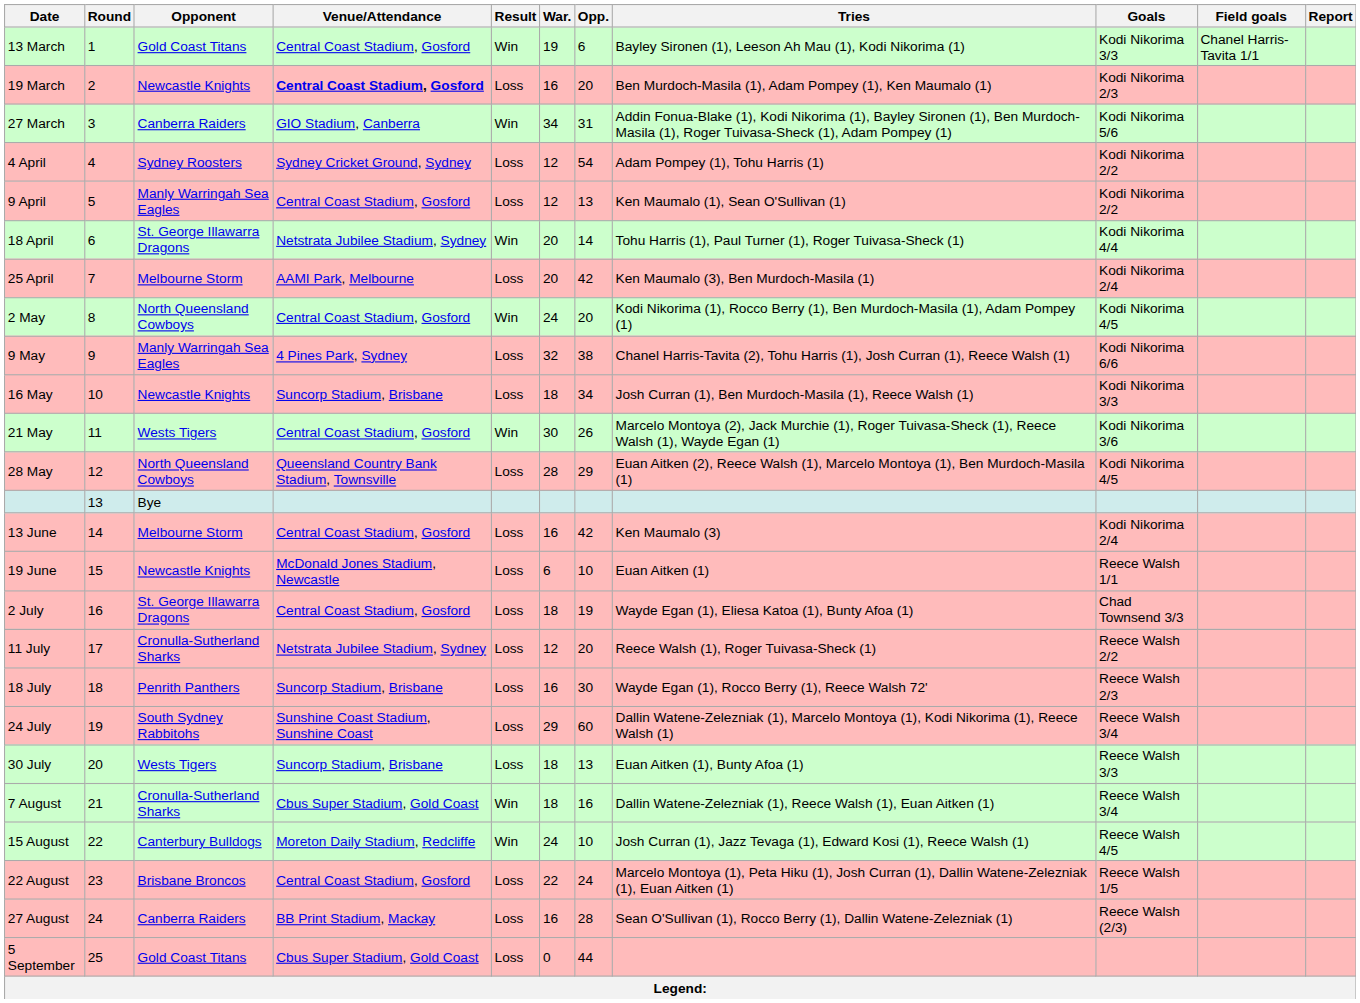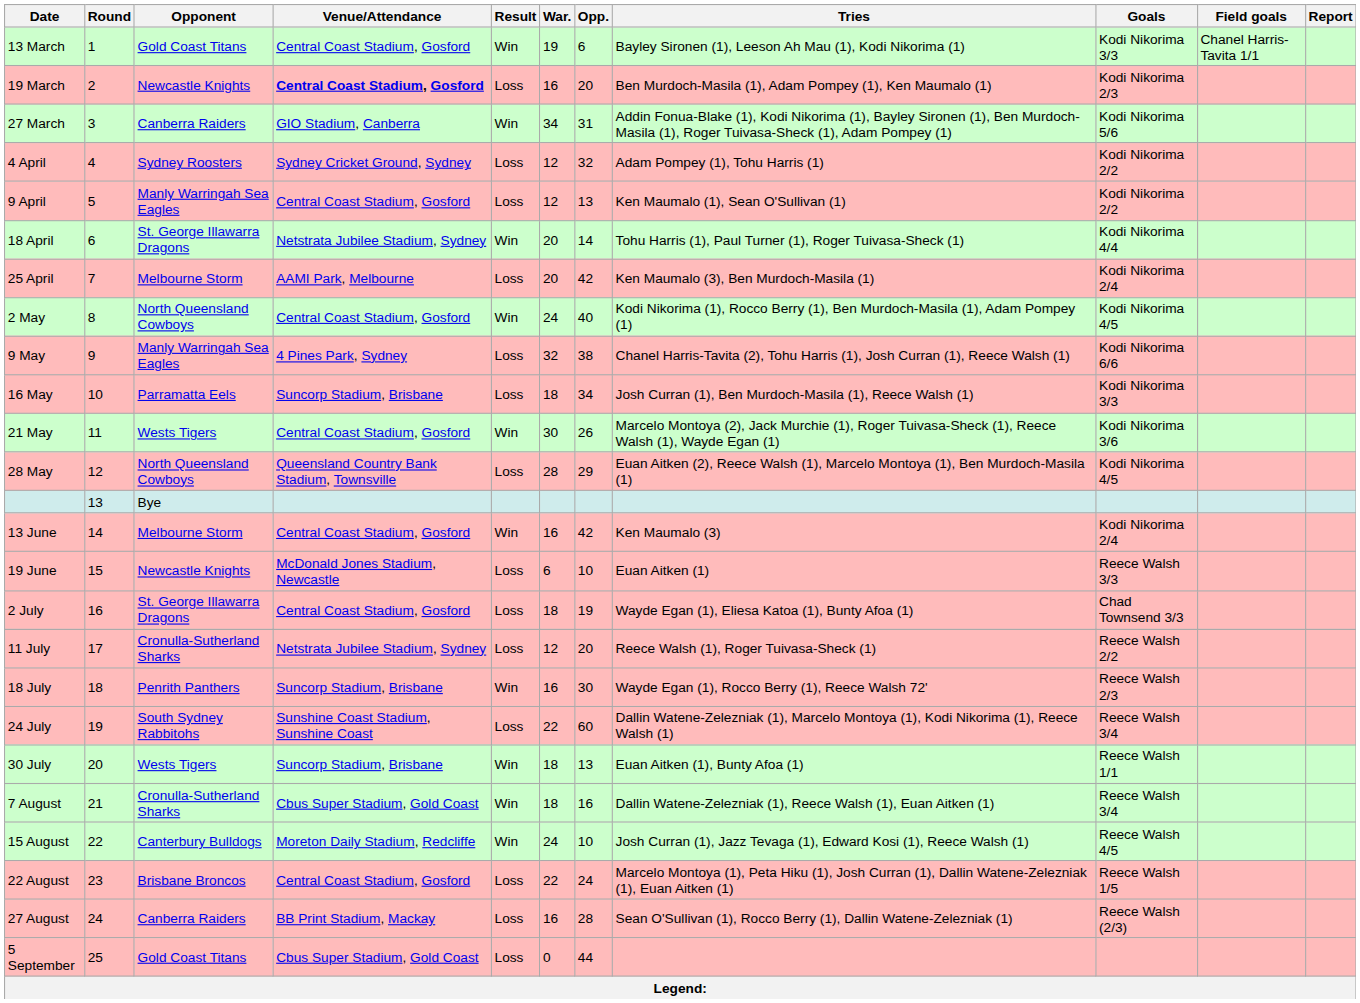(585, 162) 54 -> (585, 162) 32
(585, 317) 20 -> (585, 317) 40
(194, 394) Newcastle Knights -> (187, 394) Parramatta Eels
(509, 532) Loss -> (506, 532) Win
(1139, 571) Reece Walsh 1/1 -> (1139, 571) Reece Walsh 3/3
(509, 687) Loss -> (506, 687) Win
(551, 725) 29 -> (551, 725) 22
(509, 764) Loss -> (506, 764) Win
(1139, 764) Reece Walsh 3/3 -> (1139, 764) Reece Walsh 1/1
